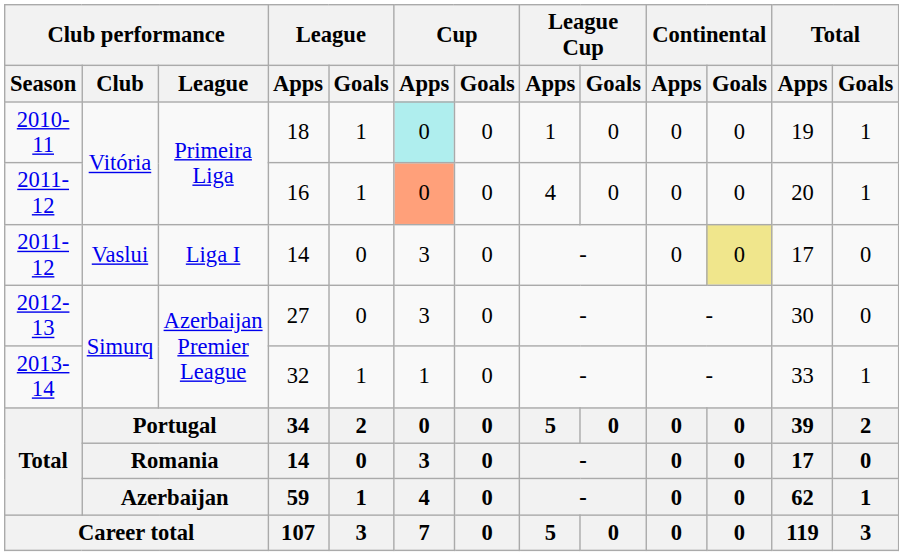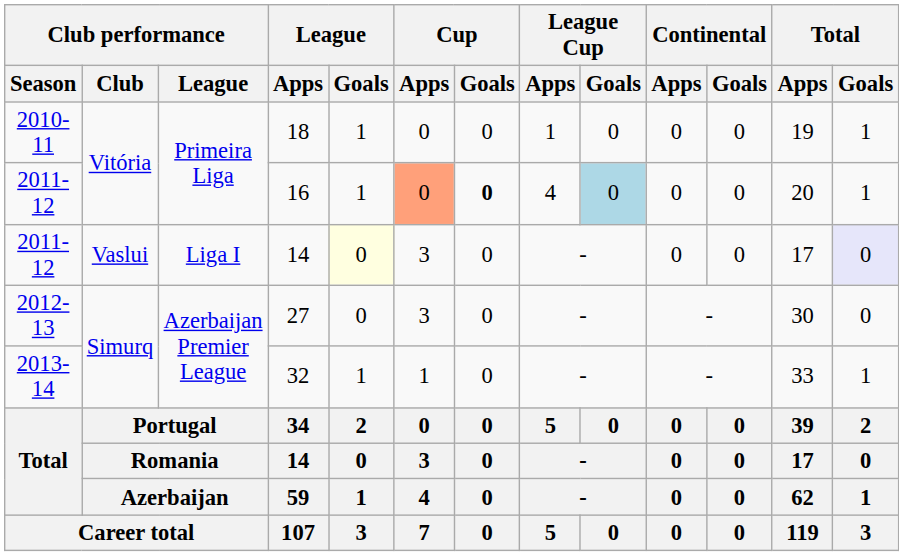(424, 132) paleturquoise background -> (424, 132) no background
(487, 193) normal -> (487, 193) bold
(613, 193) no background -> (613, 193) lightblue background
(361, 254) no background -> (361, 254) lightyellow background
(739, 254) khaki background -> (739, 254) no background
(866, 254) no background -> (866, 254) lavender background
